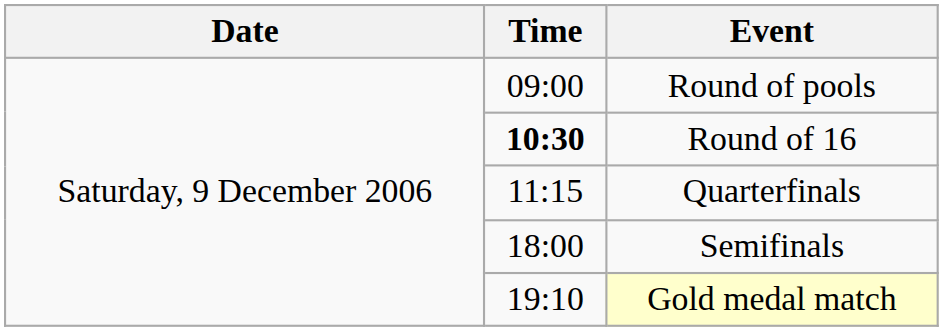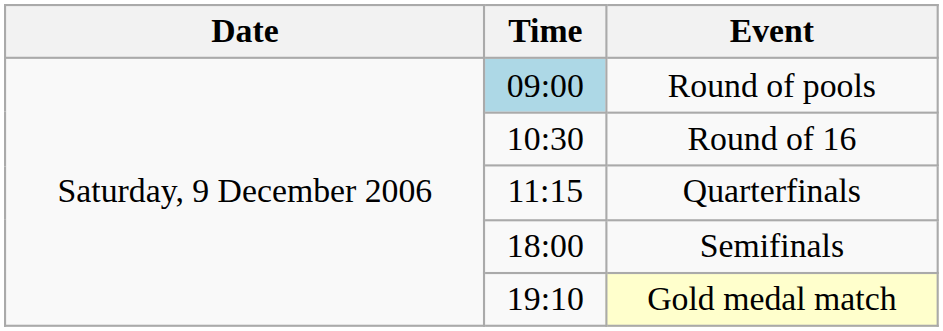(545, 84) no background -> (545, 84) lightblue background
(545, 138) bold -> (545, 138) normal
